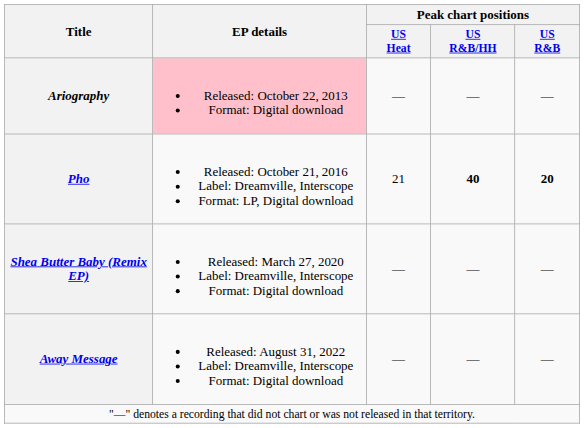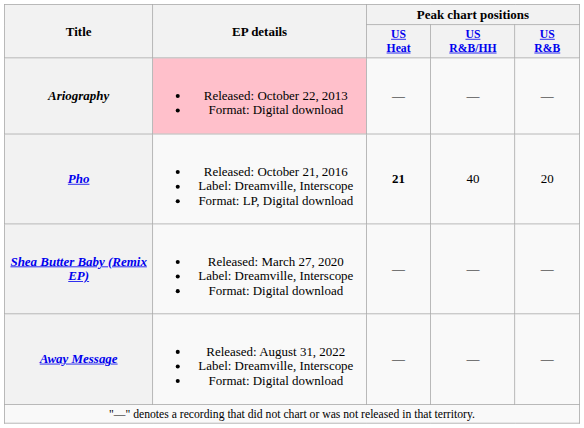(399, 178) normal -> (399, 178) bold
(473, 178) bold -> (473, 178) normal
(547, 178) bold -> (547, 178) normal
